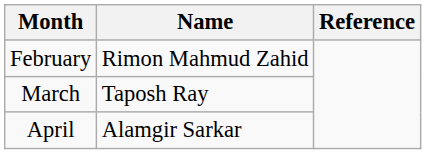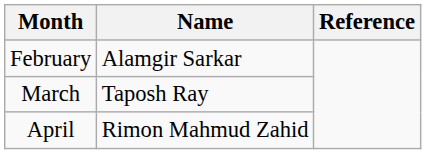(205, 58) Rimon Mahmud Zahid -> (172, 58) Alamgir Sarkar
(172, 129) Alamgir Sarkar -> (205, 129) Rimon Mahmud Zahid
